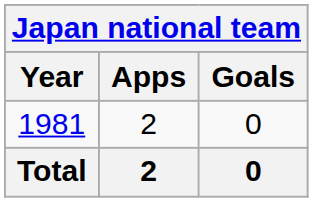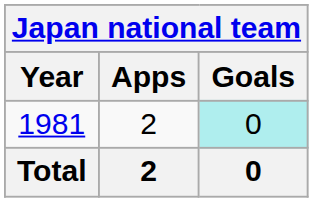(253, 123) no background -> (253, 123) paleturquoise background
